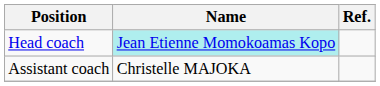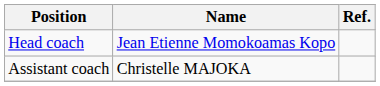(226, 42) paleturquoise background -> (226, 42) no background
